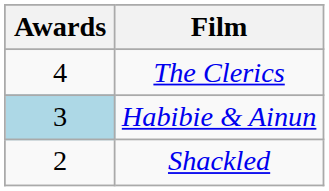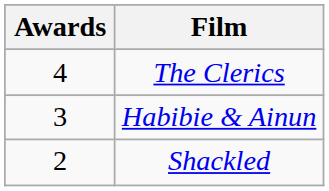(60, 116) lightblue background -> (60, 116) no background
